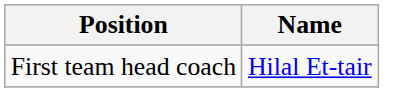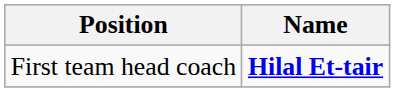(310, 65) normal -> (316, 65) bold
